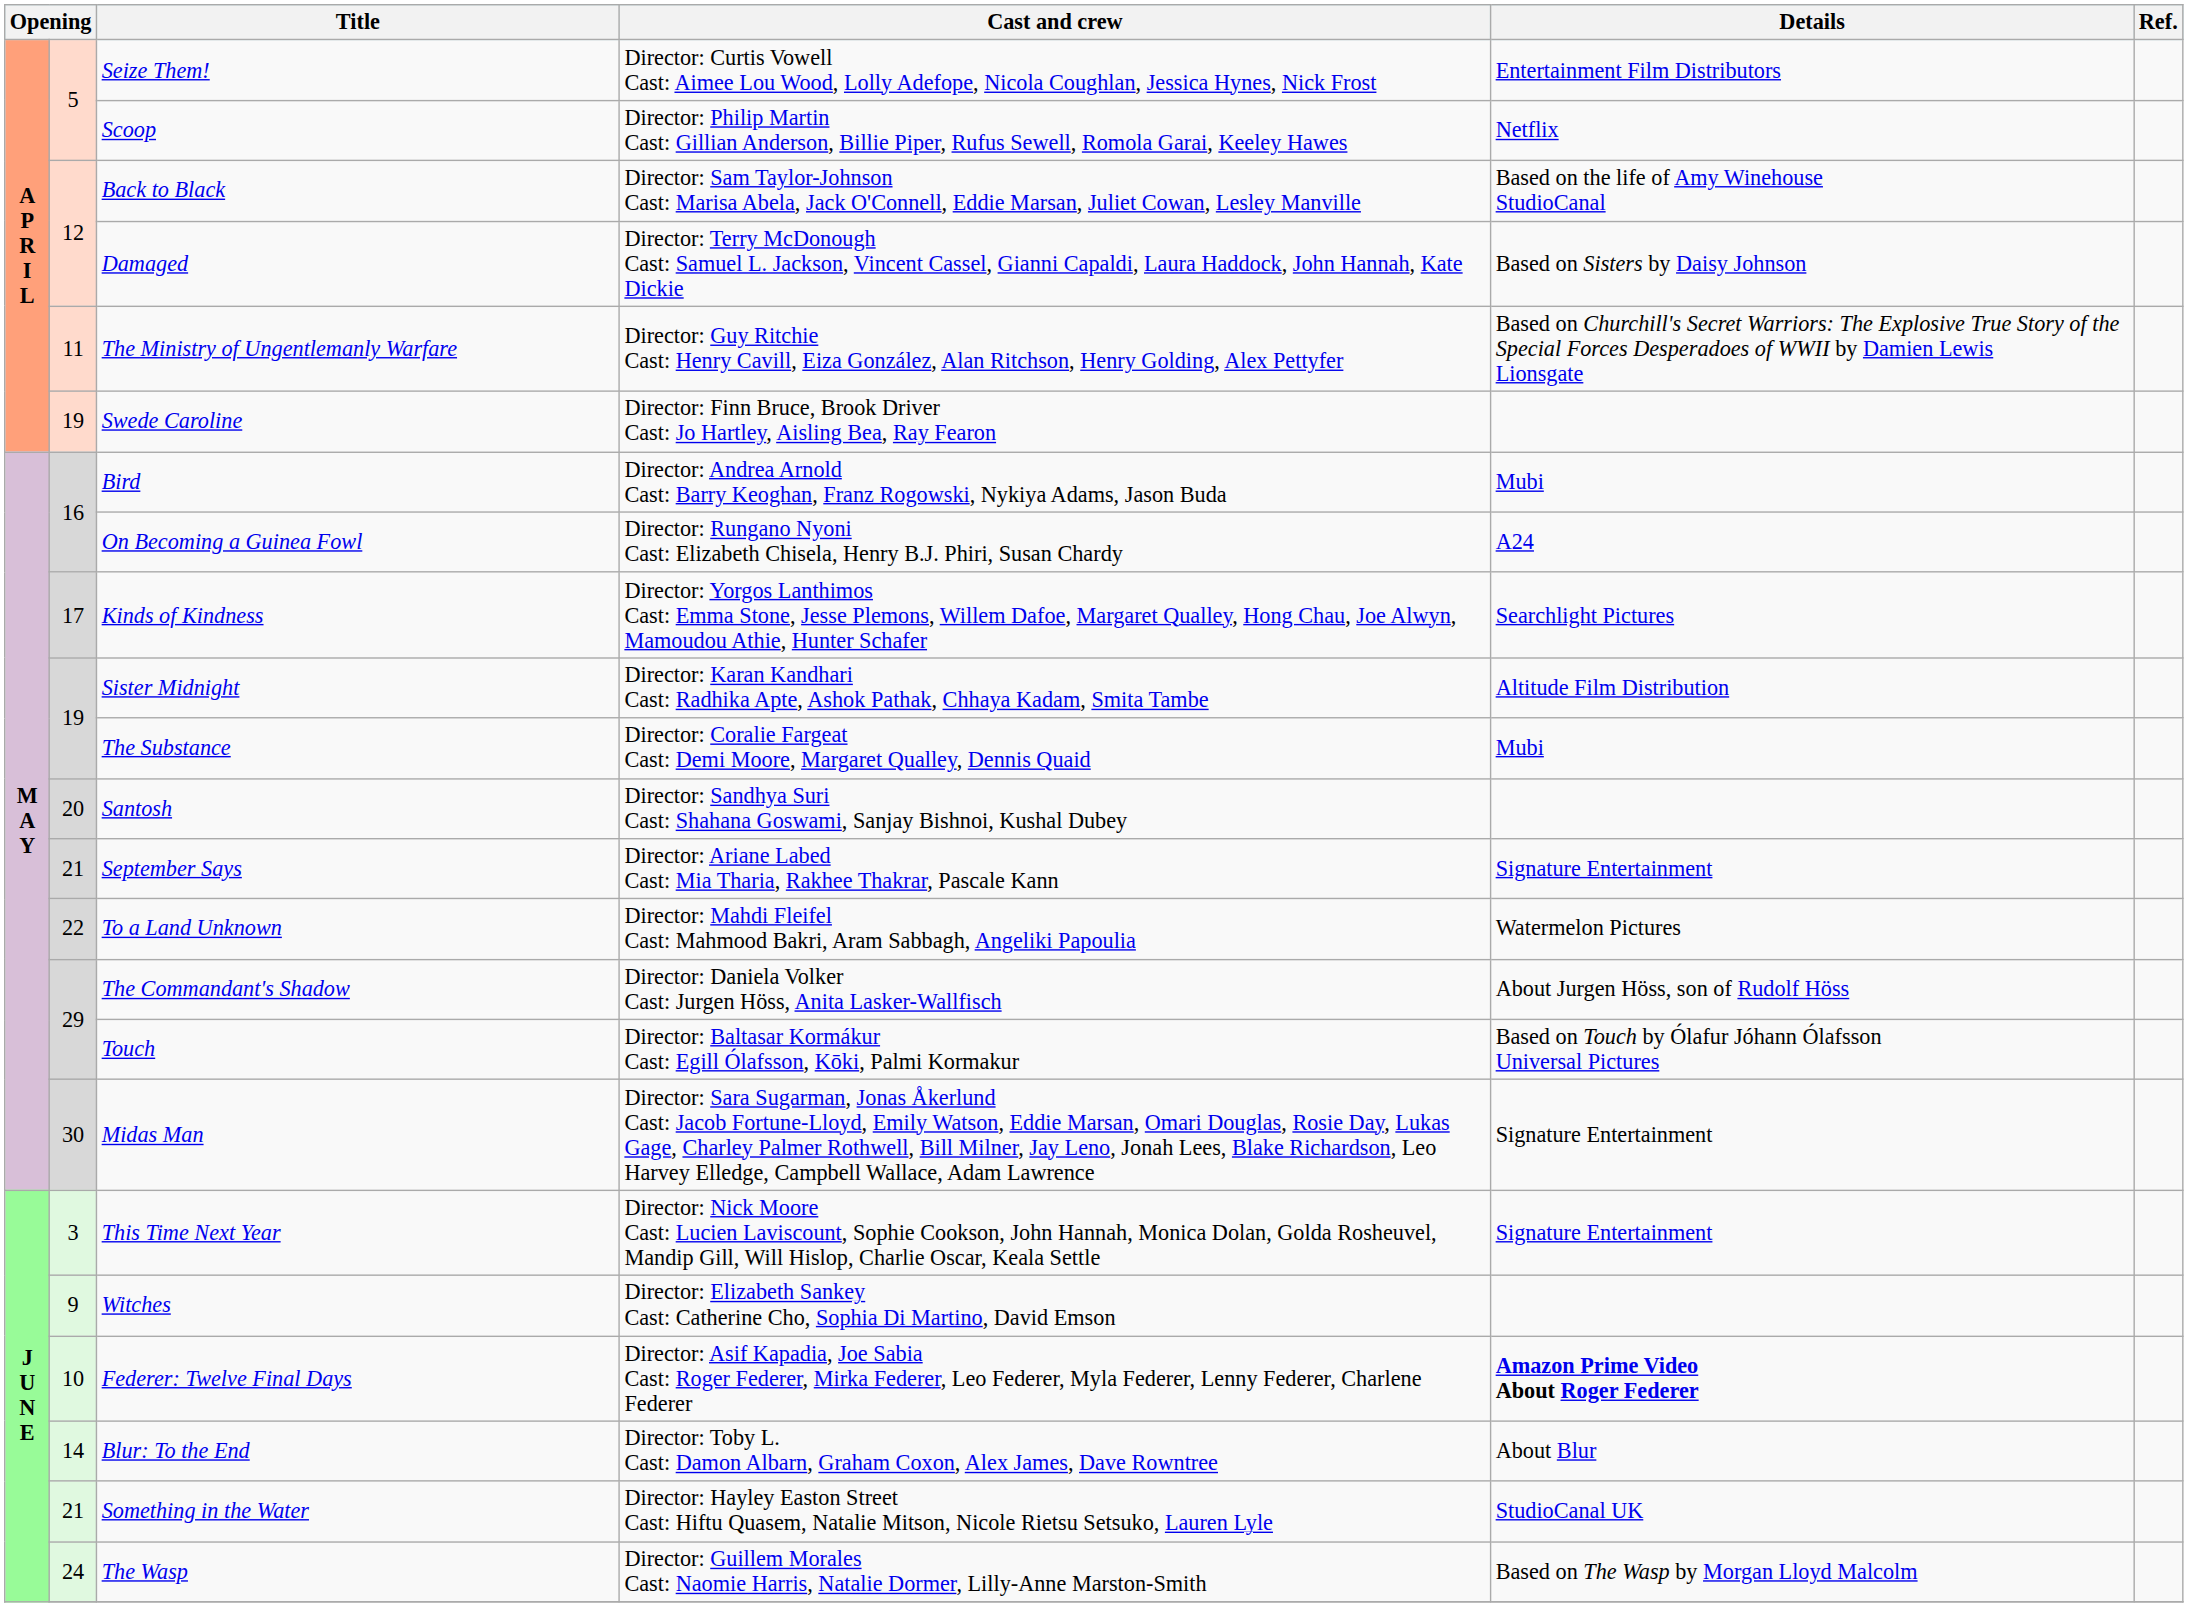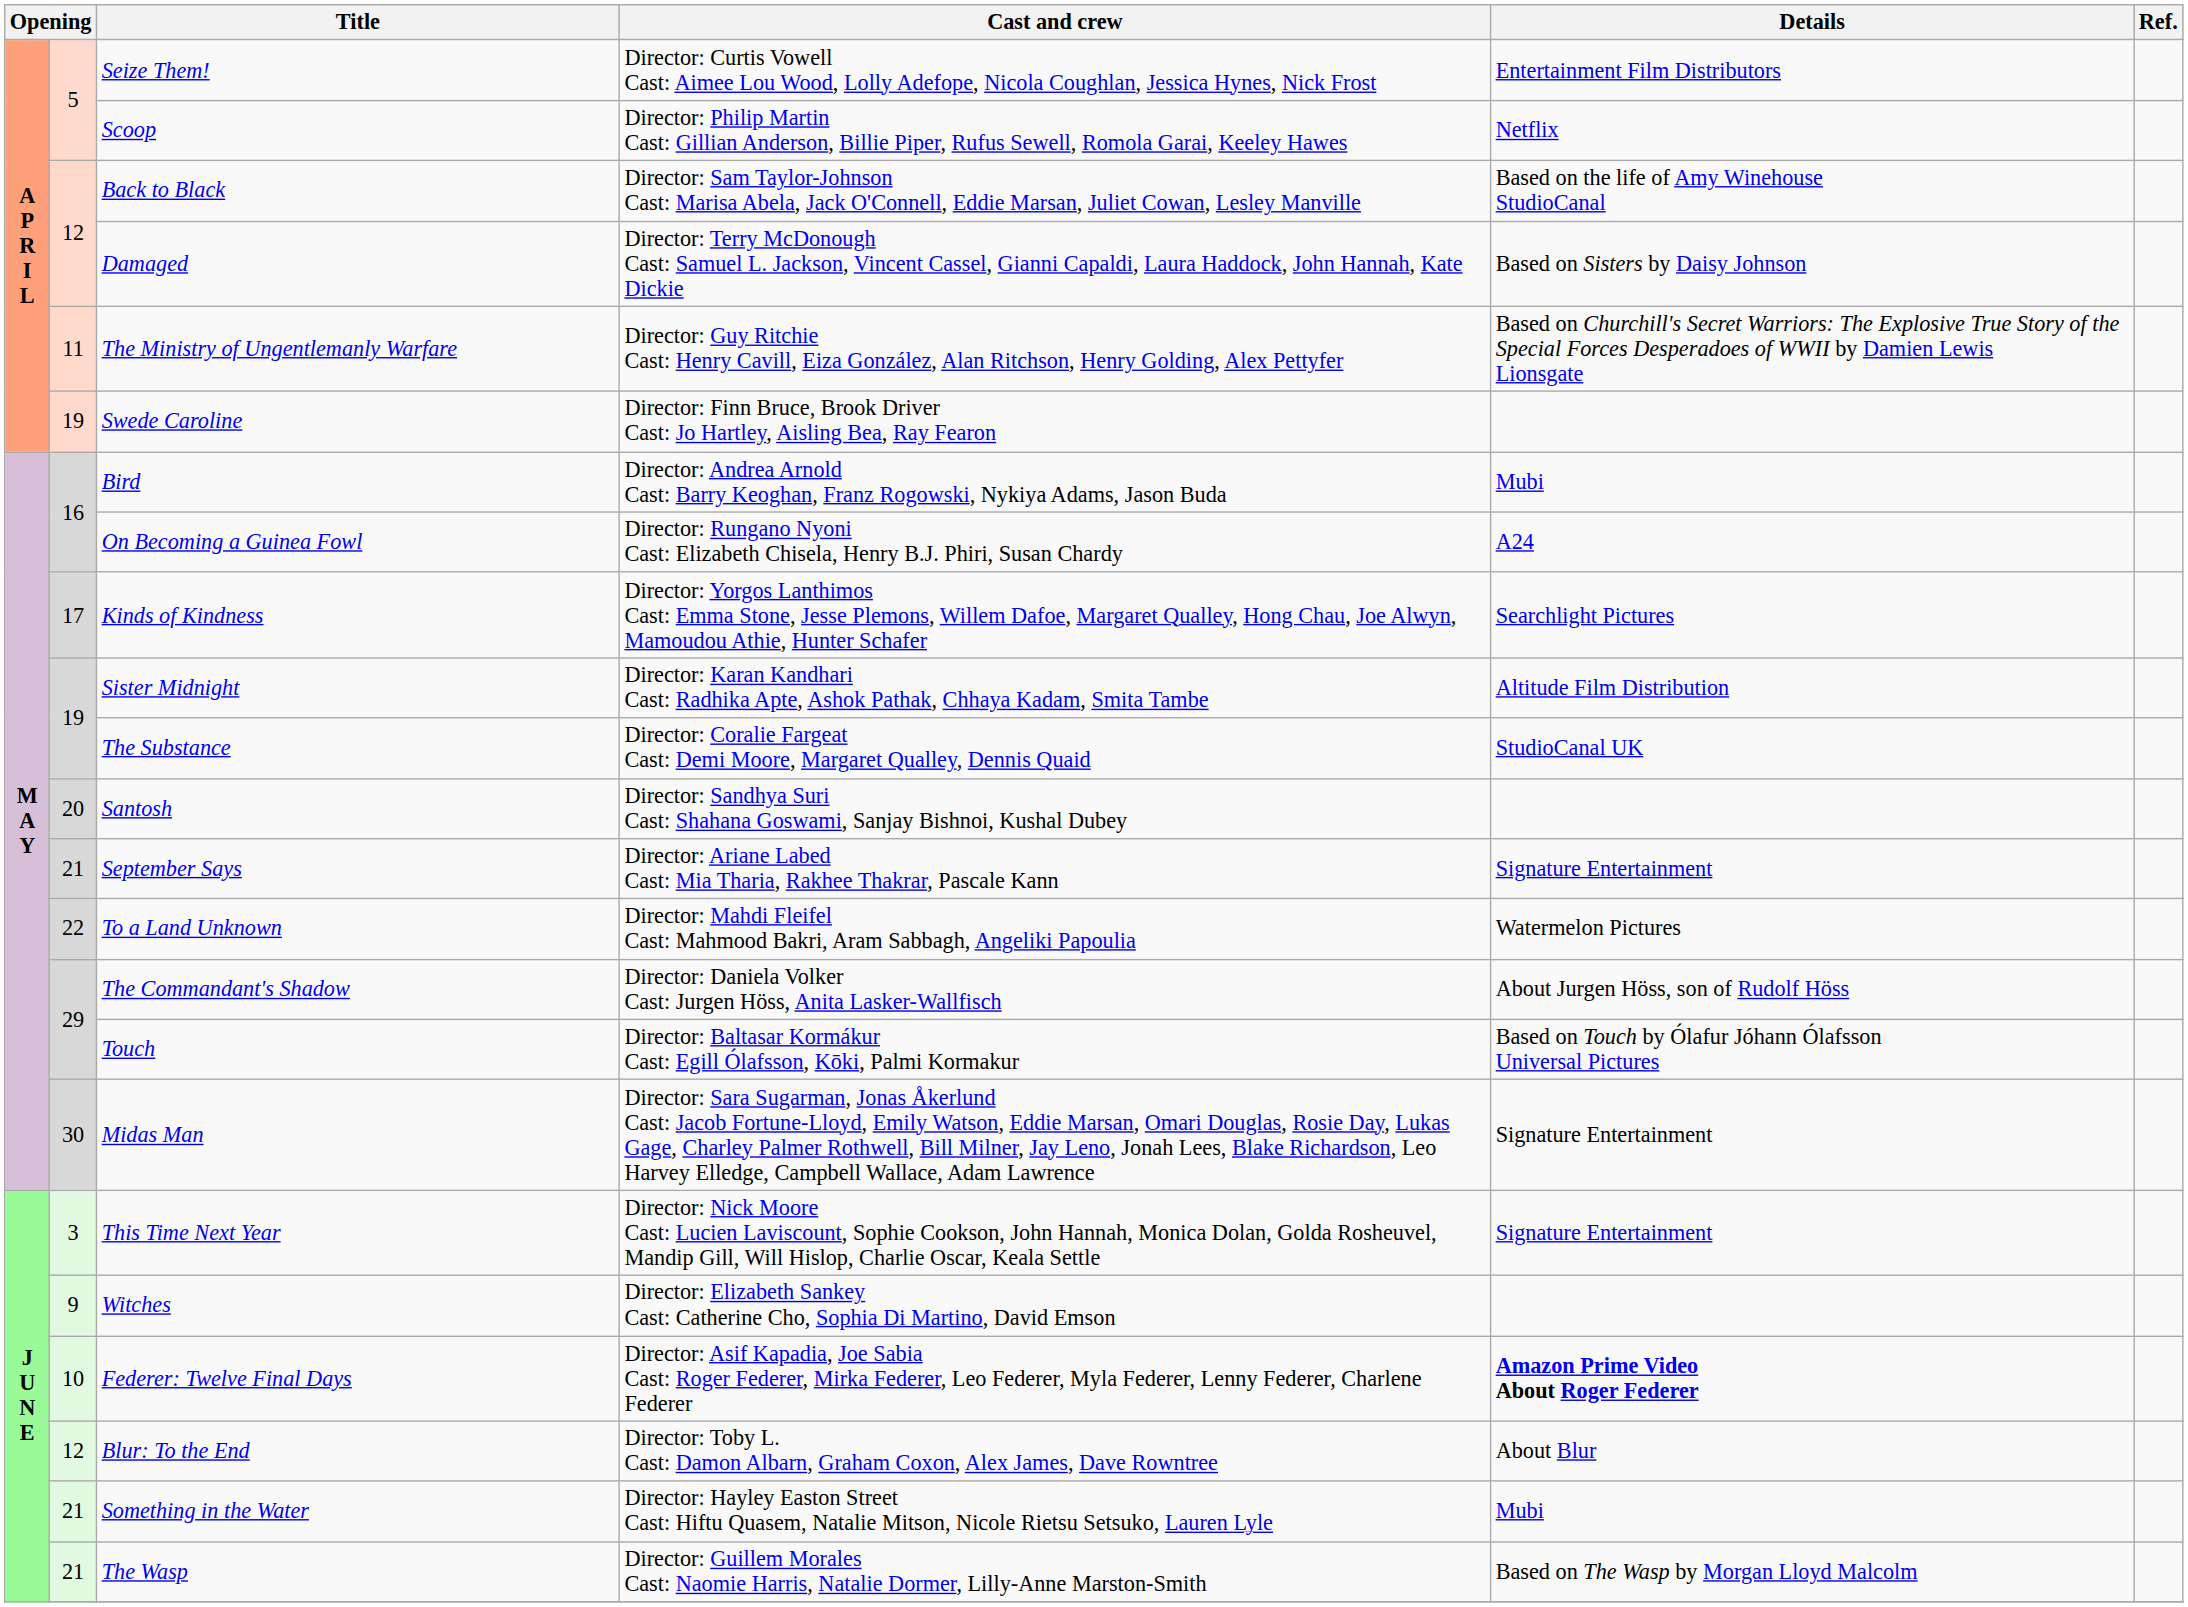(1520, 747) Mubi -> (1569, 747) StudioCanal UK
(73, 1450) 14 -> (73, 1450) 12
(1569, 1511) StudioCanal UK -> (1520, 1511) Mubi
(73, 1571) 24 -> (73, 1571) 21
